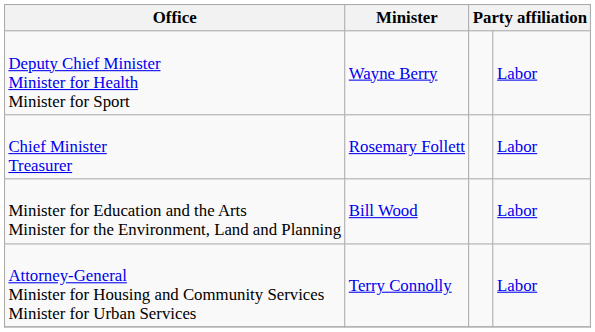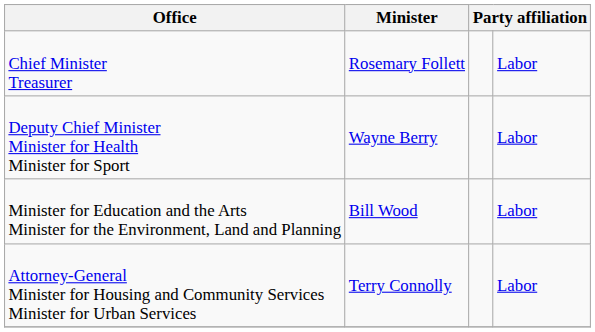rows swapped: (58, 156) <-> (84, 82)
